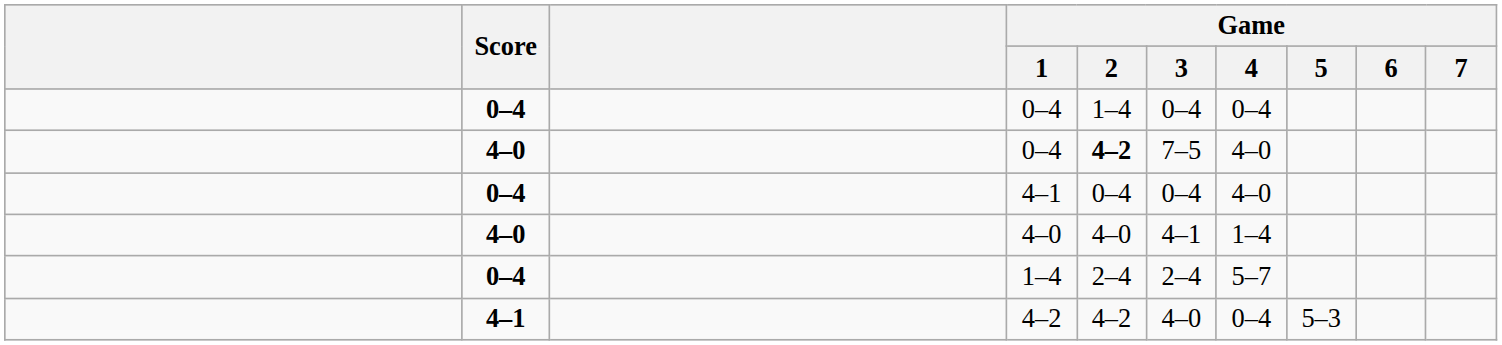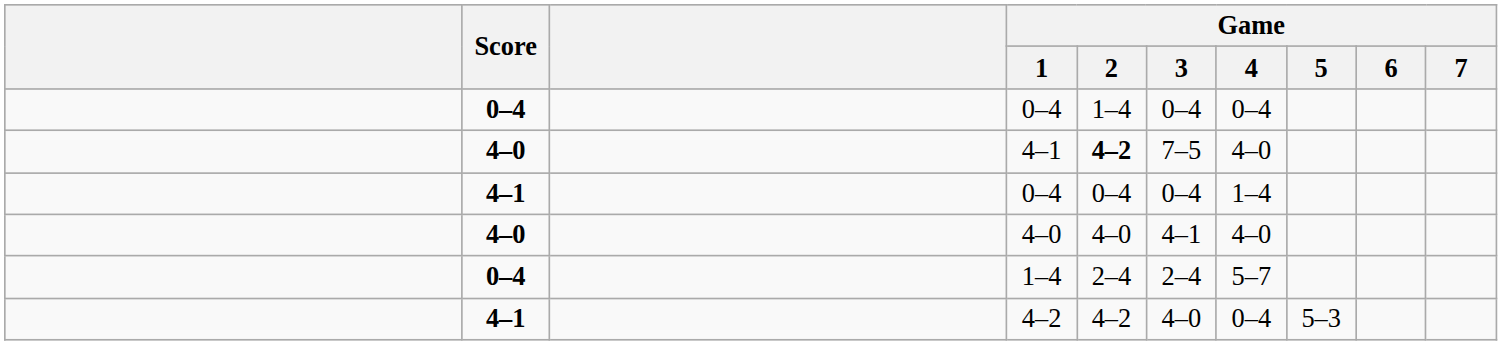(1042, 151) 0–4 -> (1042, 151) 4–1
(506, 192) 0–4 -> (506, 192) 4–1
(1042, 192) 4–1 -> (1042, 192) 0–4
(1251, 192) 4–0 -> (1251, 192) 1–4
(1251, 234) 1–4 -> (1251, 234) 4–0
